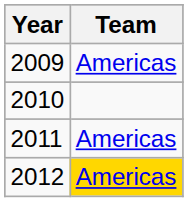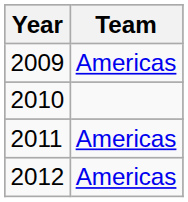(126, 177) gold background -> (126, 177) no background
